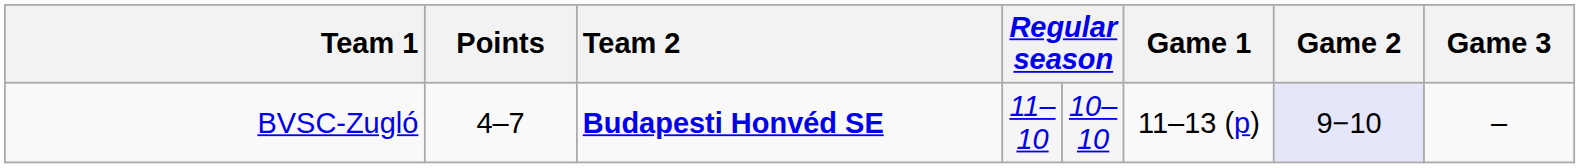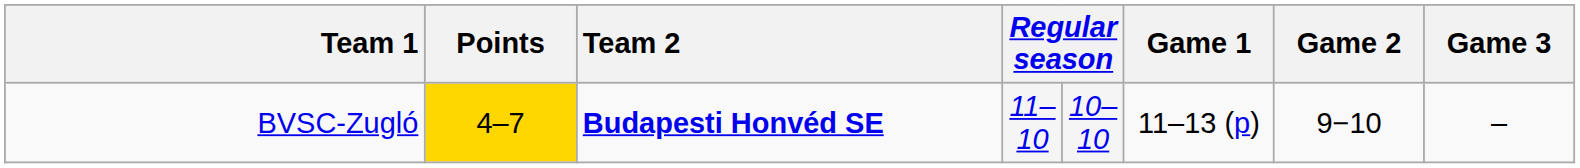(501, 122) no background -> (501, 122) gold background
(1349, 122) lavender background -> (1349, 122) no background
